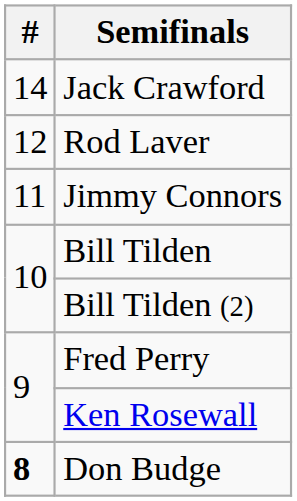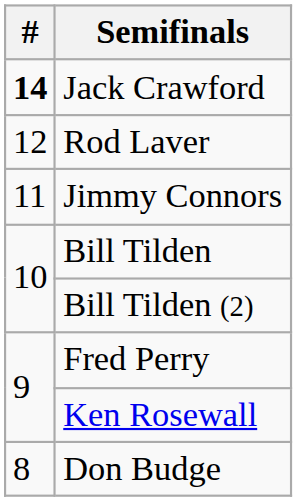(30, 86) normal -> (30, 86) bold
(22, 468) bold -> (22, 468) normal
